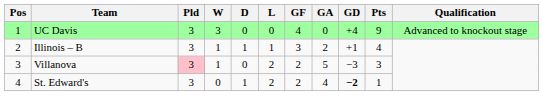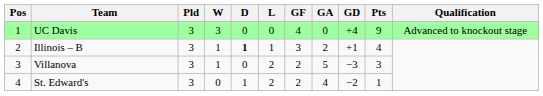(245, 47) normal -> (245, 47) bold
(191, 64) pink background -> (191, 64) no background
(352, 82) bold -> (352, 82) normal
